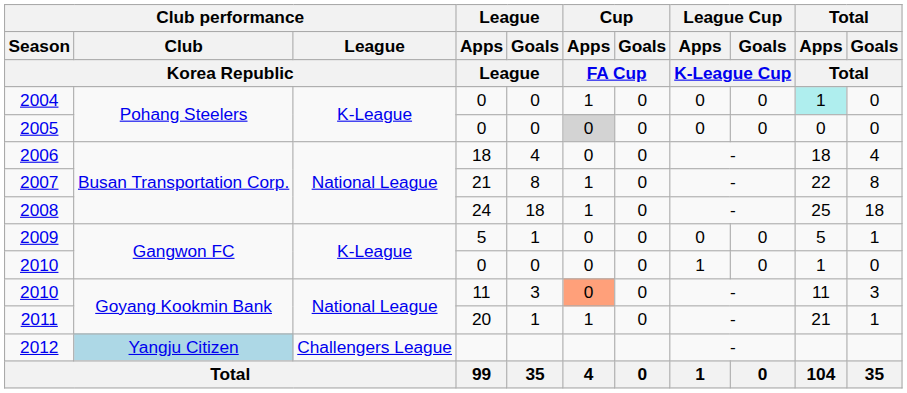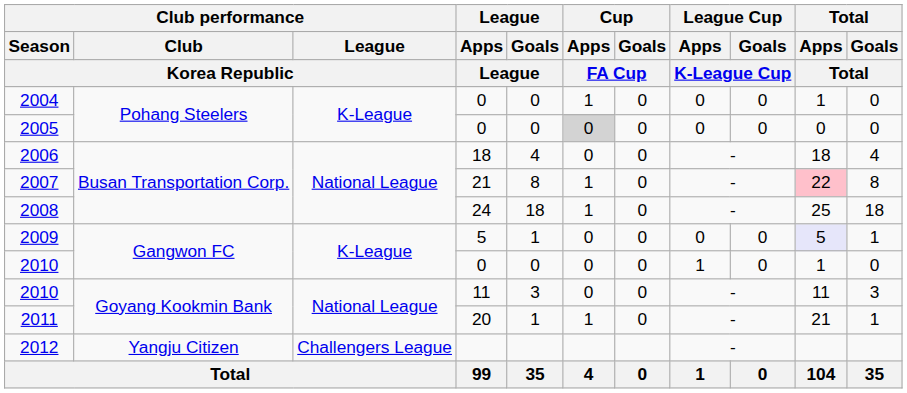(821, 100) paleturquoise background -> (821, 100) no background
(821, 182) no background -> (821, 182) pink background
(821, 237) no background -> (821, 237) lavender background
(589, 292) lightsalmon background -> (589, 292) no background
(184, 347) lightblue background -> (184, 347) no background
